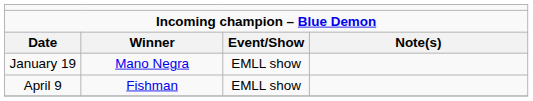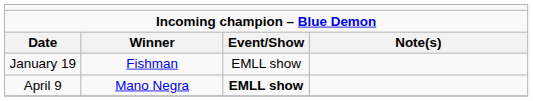(152, 63) Mano Negra -> (152, 63) Fishman
(152, 85) Fishman -> (152, 85) Mano Negra
(266, 85) normal -> (266, 85) bold
